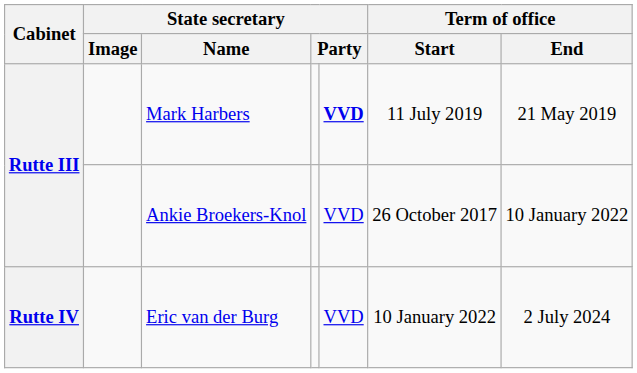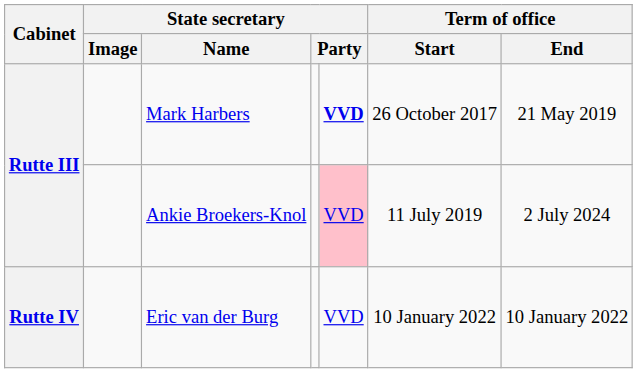(435, 114) 11 July 2019 -> (435, 114) 26 October 2017
(344, 215) no background -> (344, 215) pink background
(435, 215) 26 October 2017 -> (435, 215) 11 July 2019
(567, 215) 10 January 2022 -> (567, 215) 2 July 2024
(567, 316) 2 July 2024 -> (567, 316) 10 January 2022
